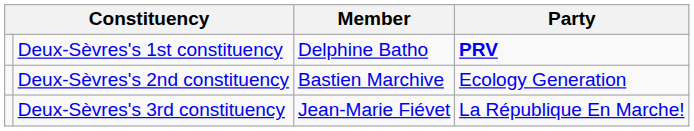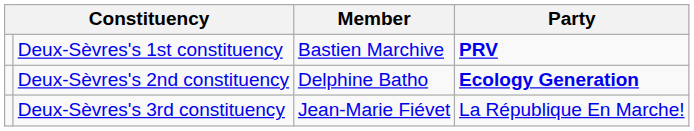(363, 49) Delphine Batho -> (371, 49) Bastien Marchive
(371, 79) Bastien Marchive -> (363, 79) Delphine Batho
(543, 79) normal -> (549, 79) bold
